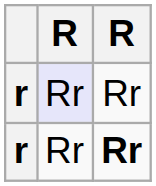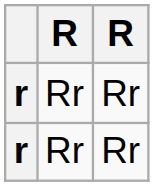(65, 92) lavender background -> (65, 92) no background
(122, 151) bold -> (121, 151) normal
